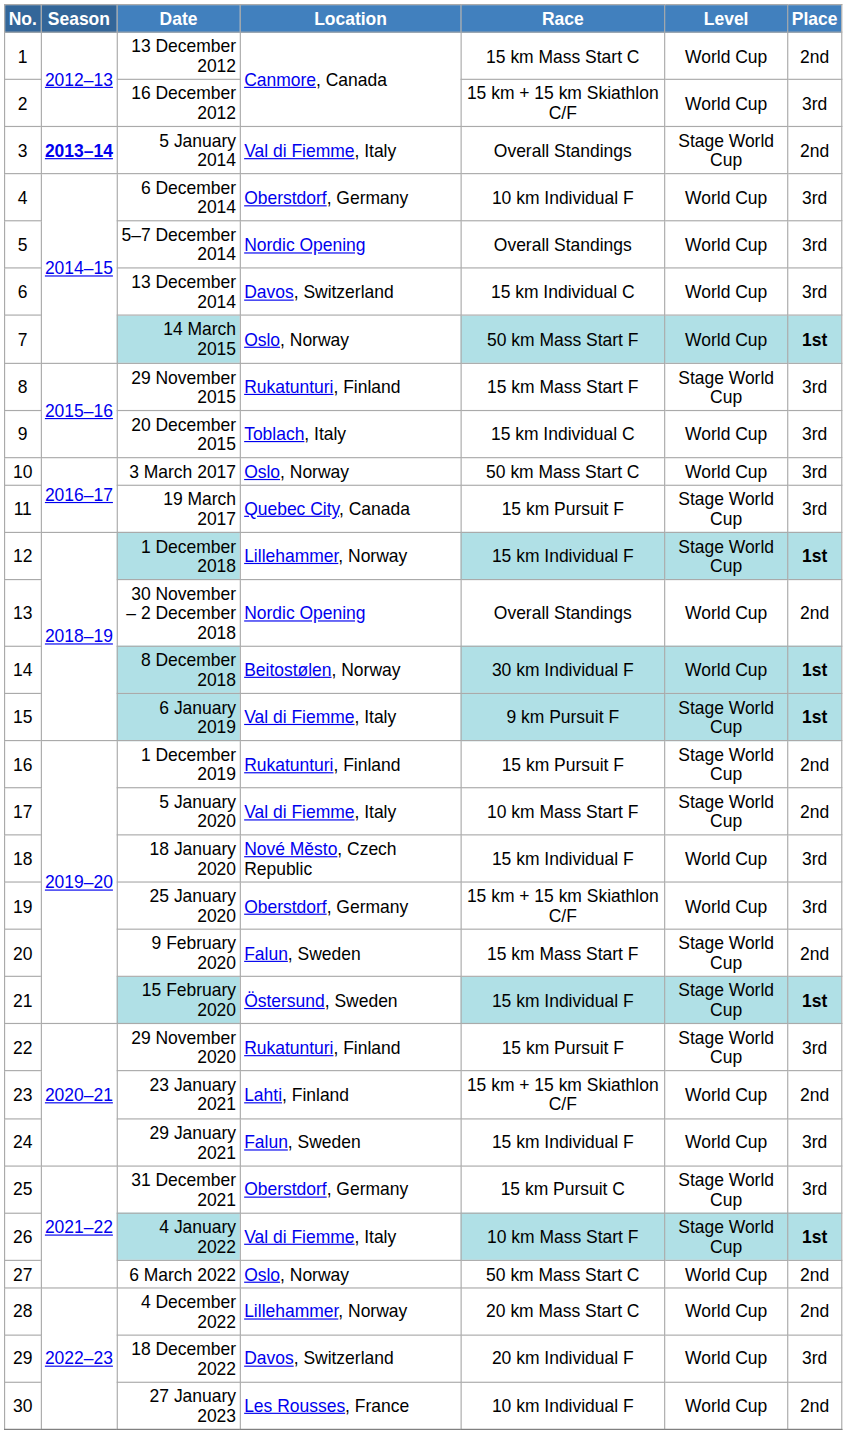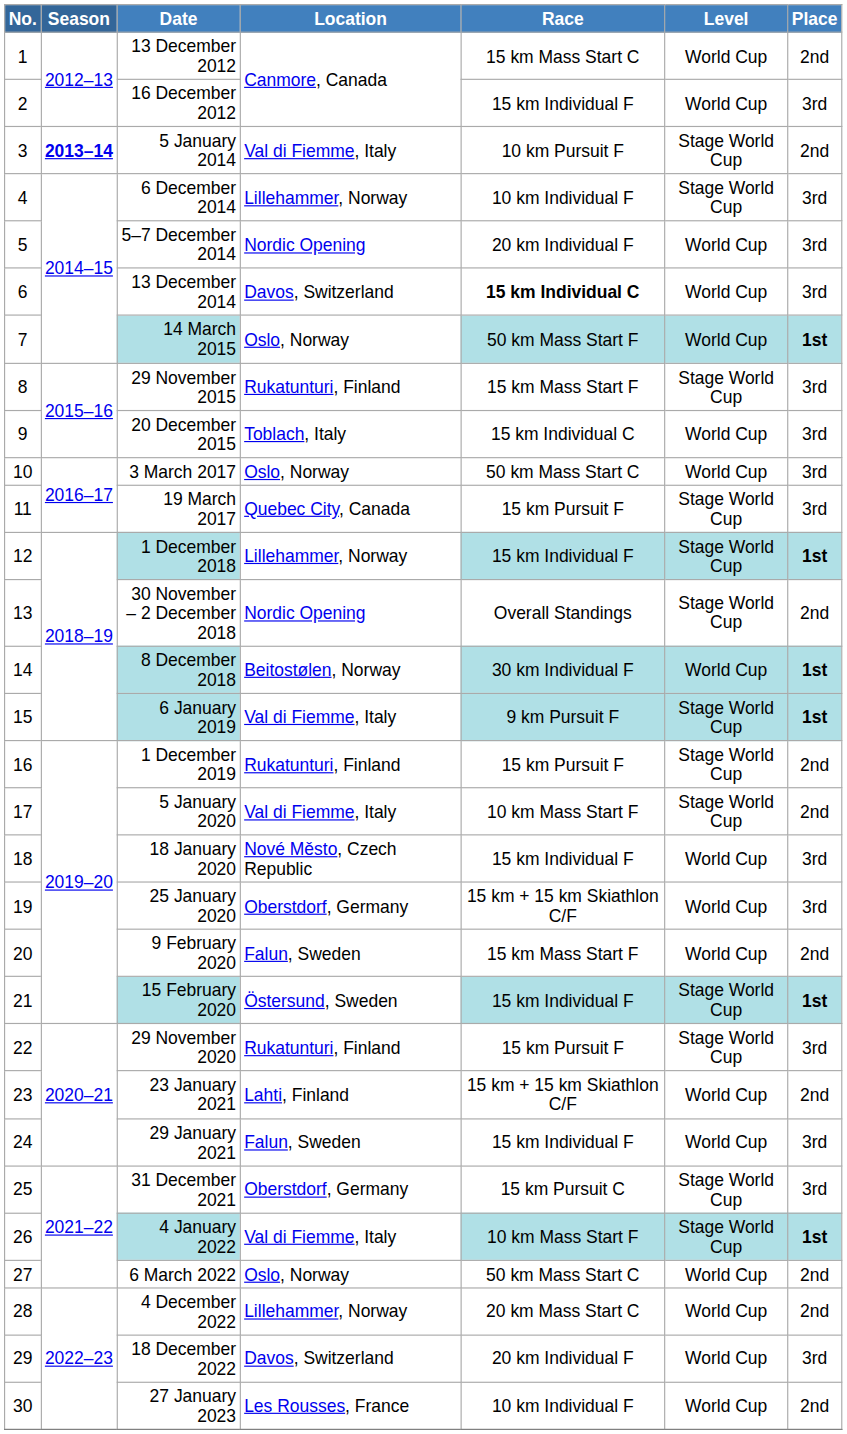(563, 103) 15 km + 15 km Skiathlon C/F -> (563, 103) 15 km Individual F
(563, 150) Overall Standings -> (563, 150) 10 km Pursuit F
(326, 198) Oberstdorf, Germany -> (326, 198) Lillehammer, Norway
(726, 198) World Cup -> (726, 198) Stage World Cup
(563, 245) Overall Standings -> (563, 245) 20 km Individual F
(563, 292) normal -> (563, 292) bold
(726, 613) World Cup -> (726, 613) Stage World Cup
(726, 953) Stage World Cup -> (726, 953) World Cup
